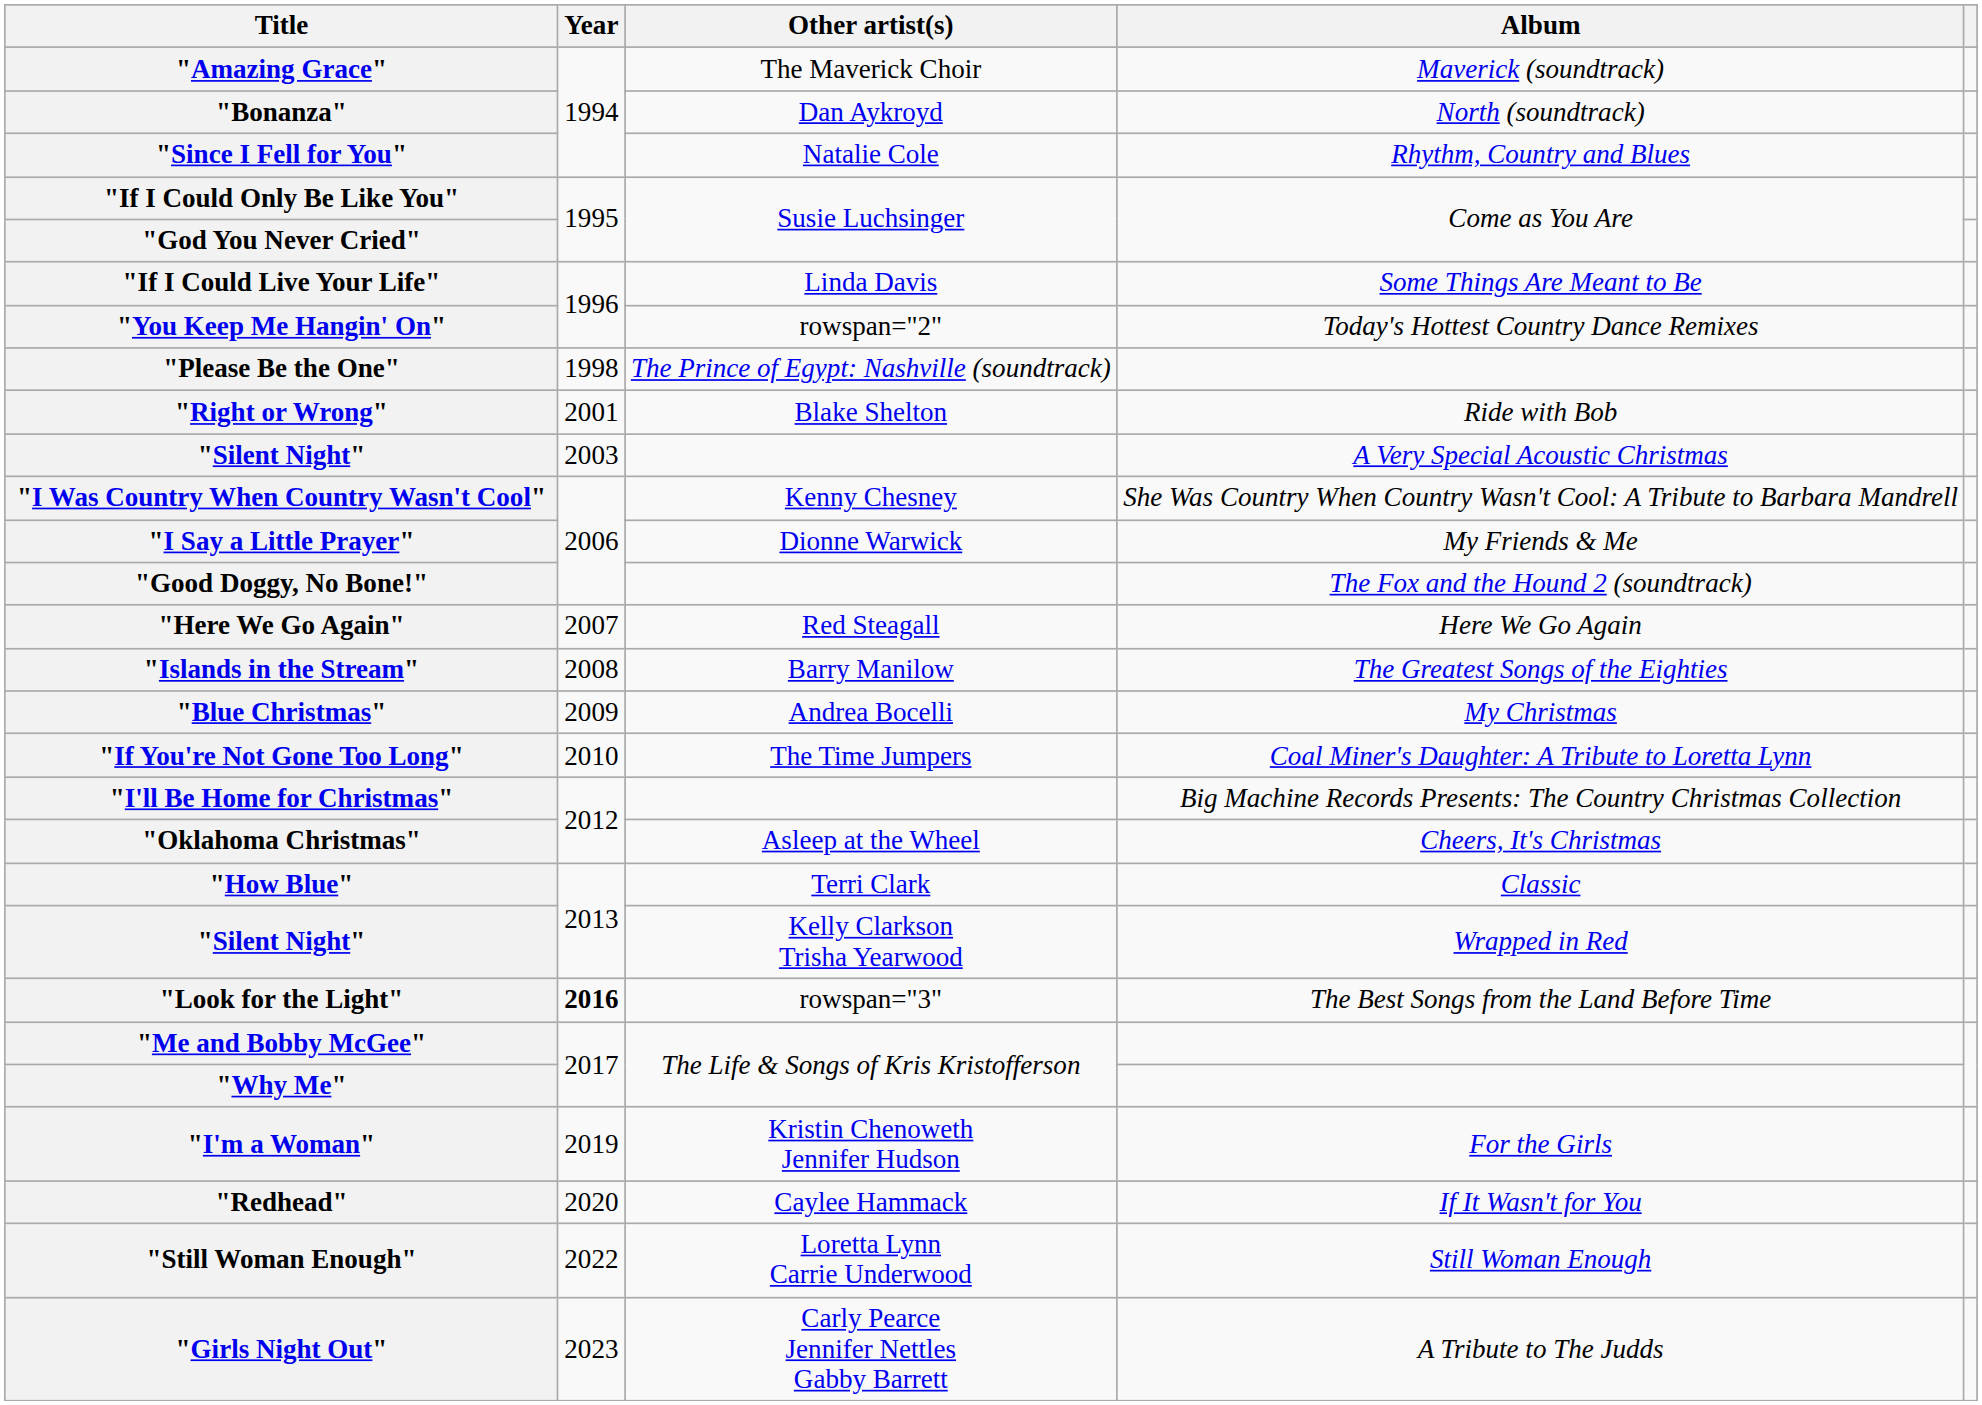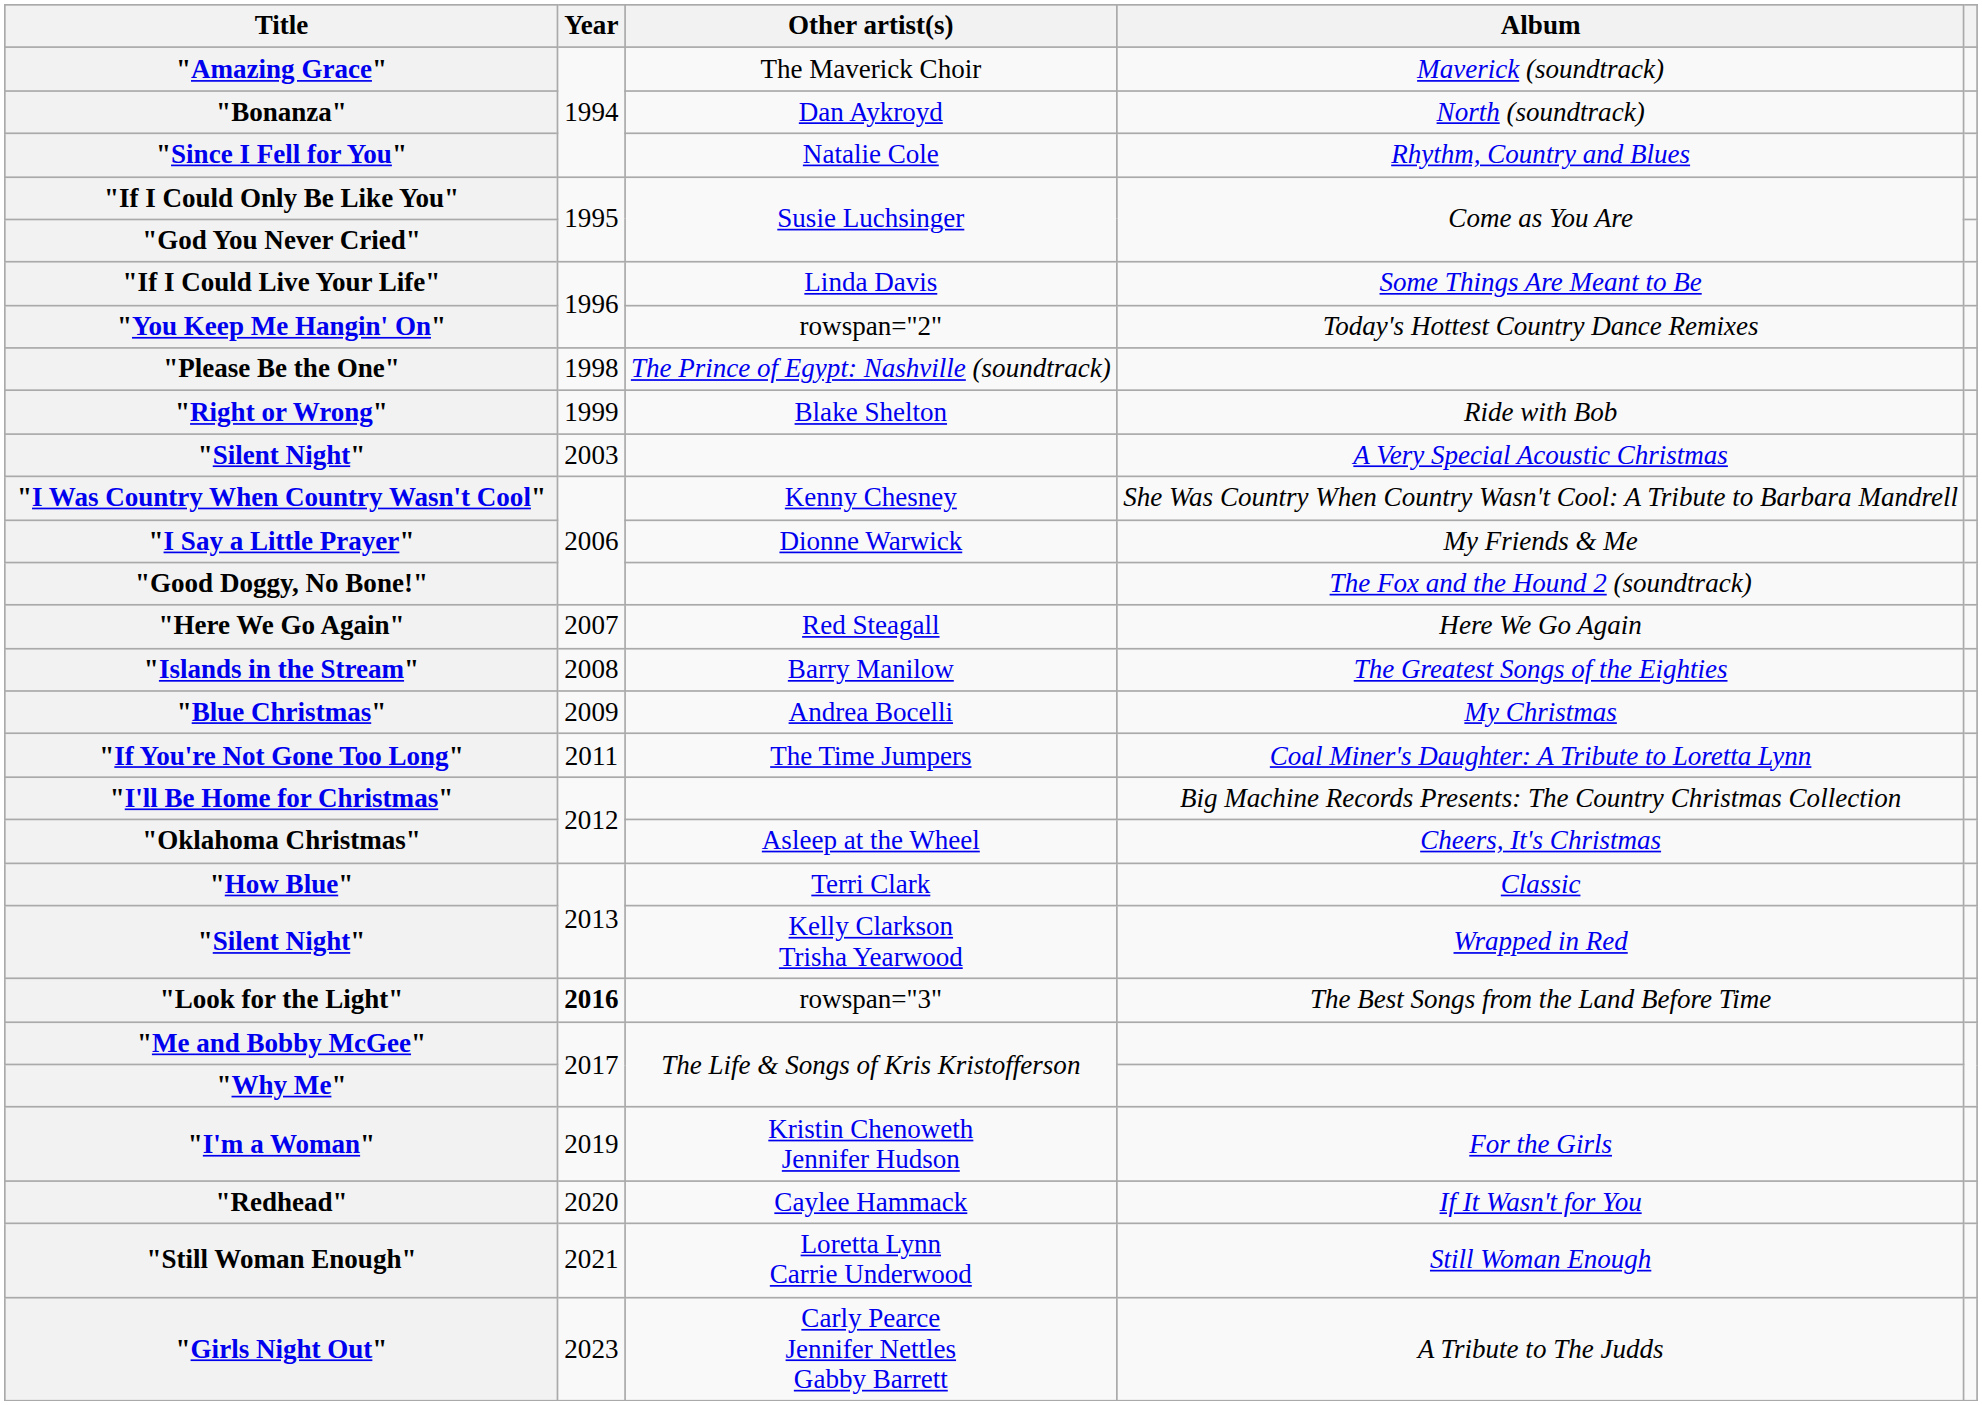(591, 411) 2001 -> (591, 411) 1999
(591, 754) 2010 -> (591, 754) 2011
(591, 1259) 2022 -> (591, 1259) 2021
